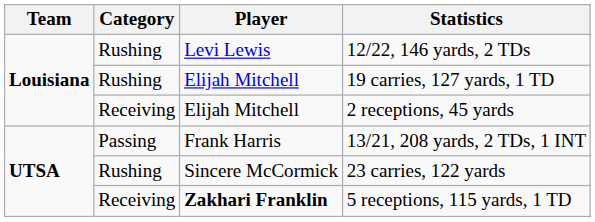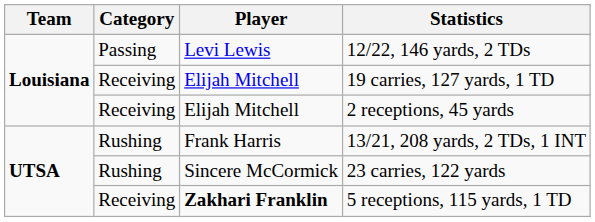(130, 49) Rushing -> (127, 49) Passing
(130, 80) Rushing -> (137, 80) Receiving
(127, 140) Passing -> (130, 140) Rushing
